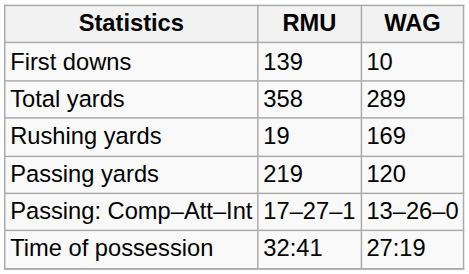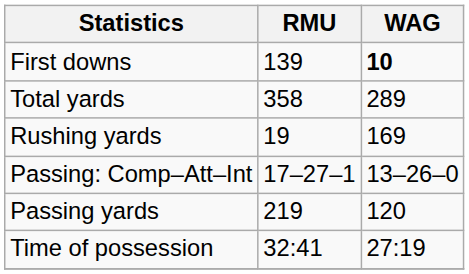(380, 61) normal -> (380, 61) bold
rows swapped: (85, 174) <-> (131, 211)
